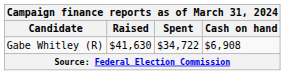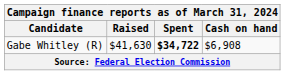(178, 45) normal -> (178, 45) bold
